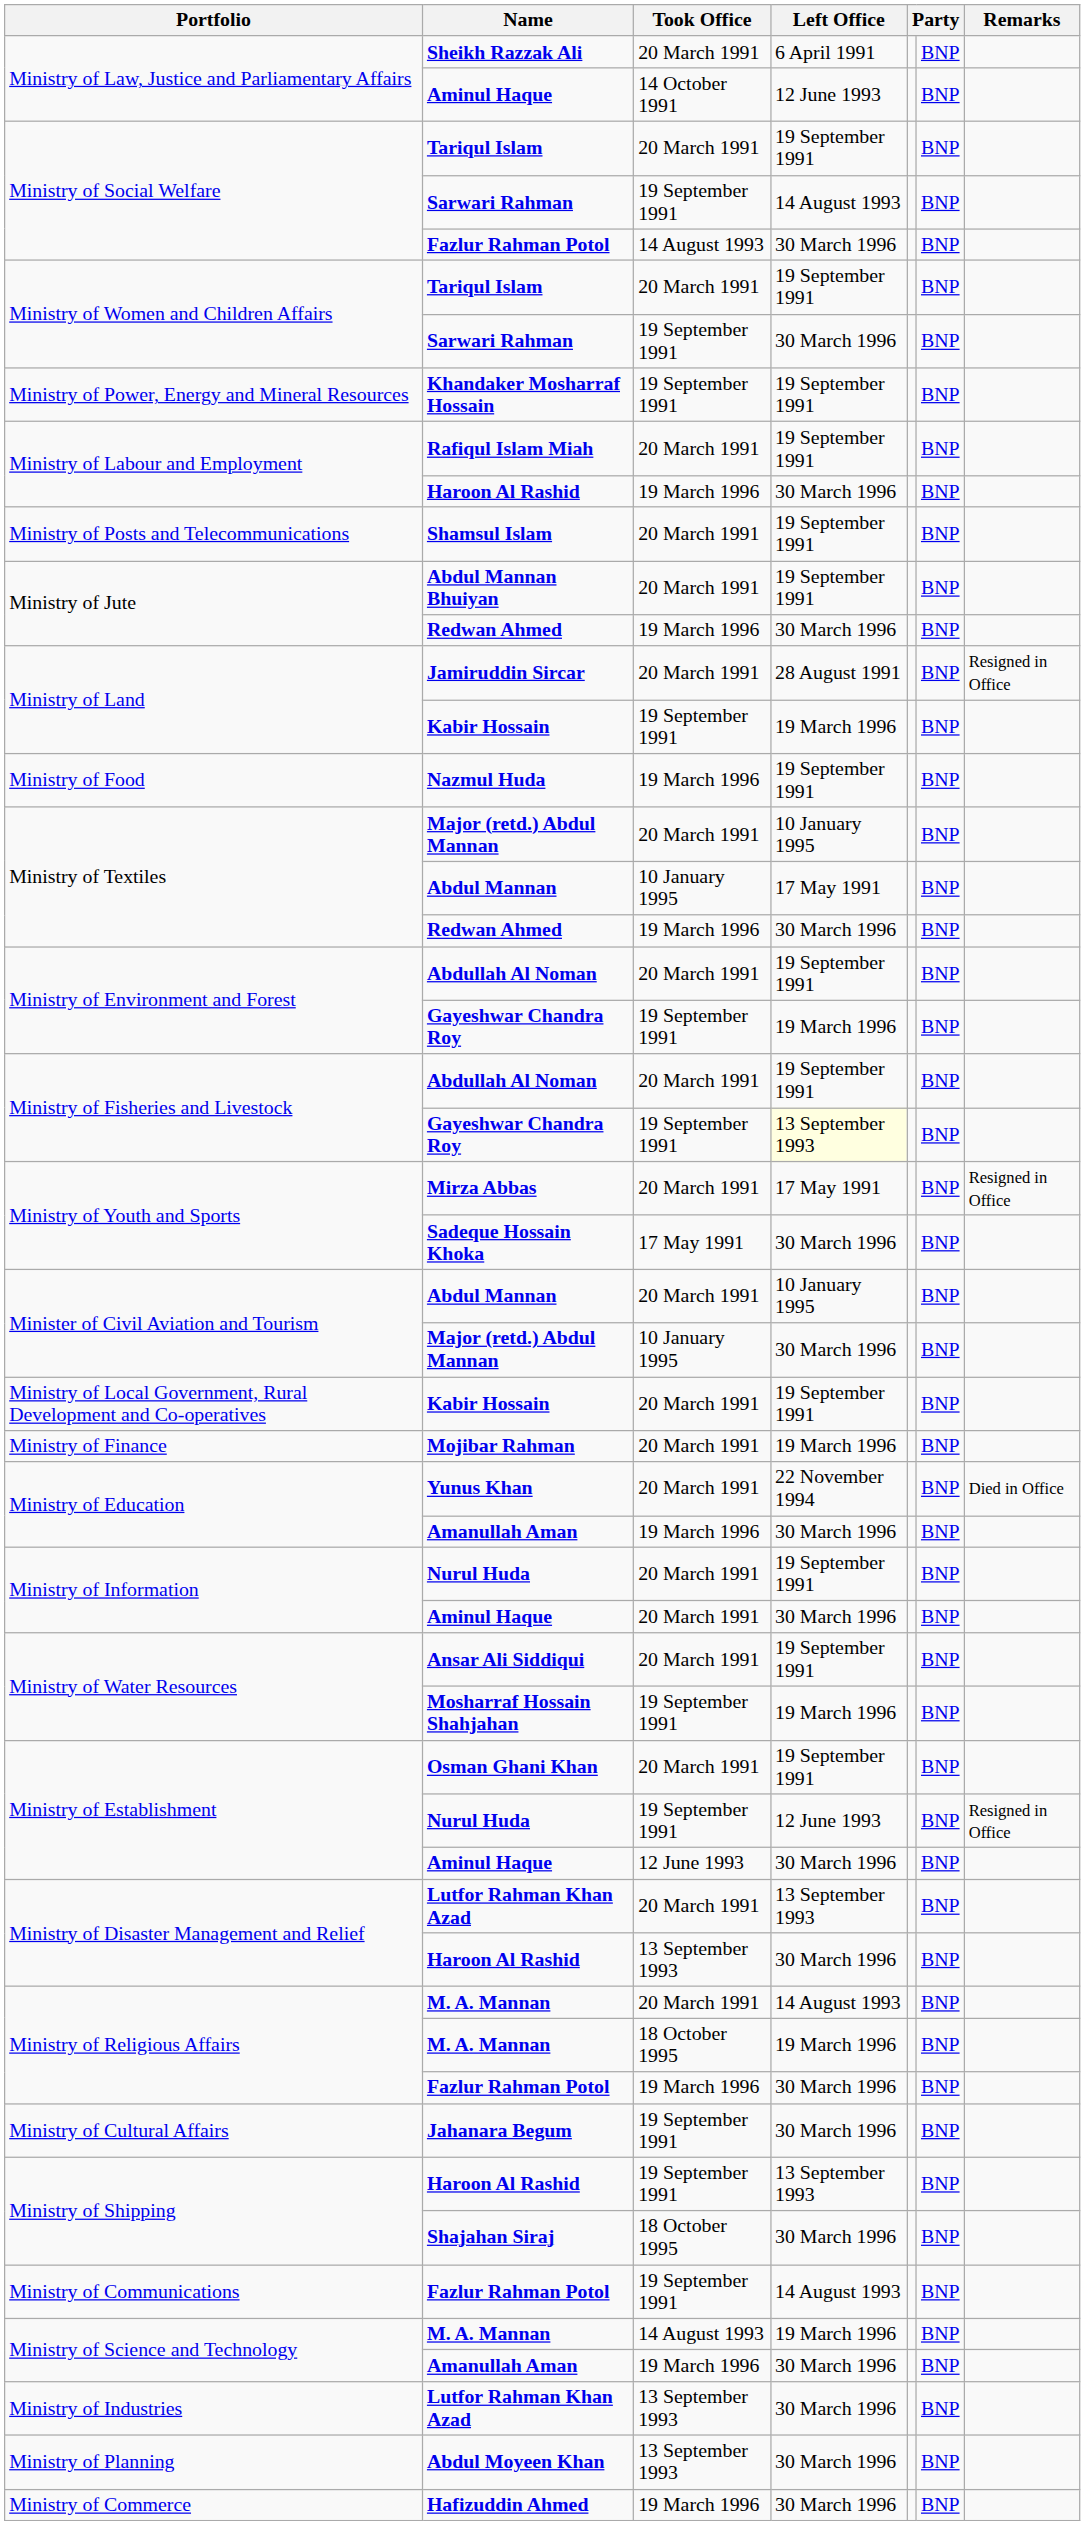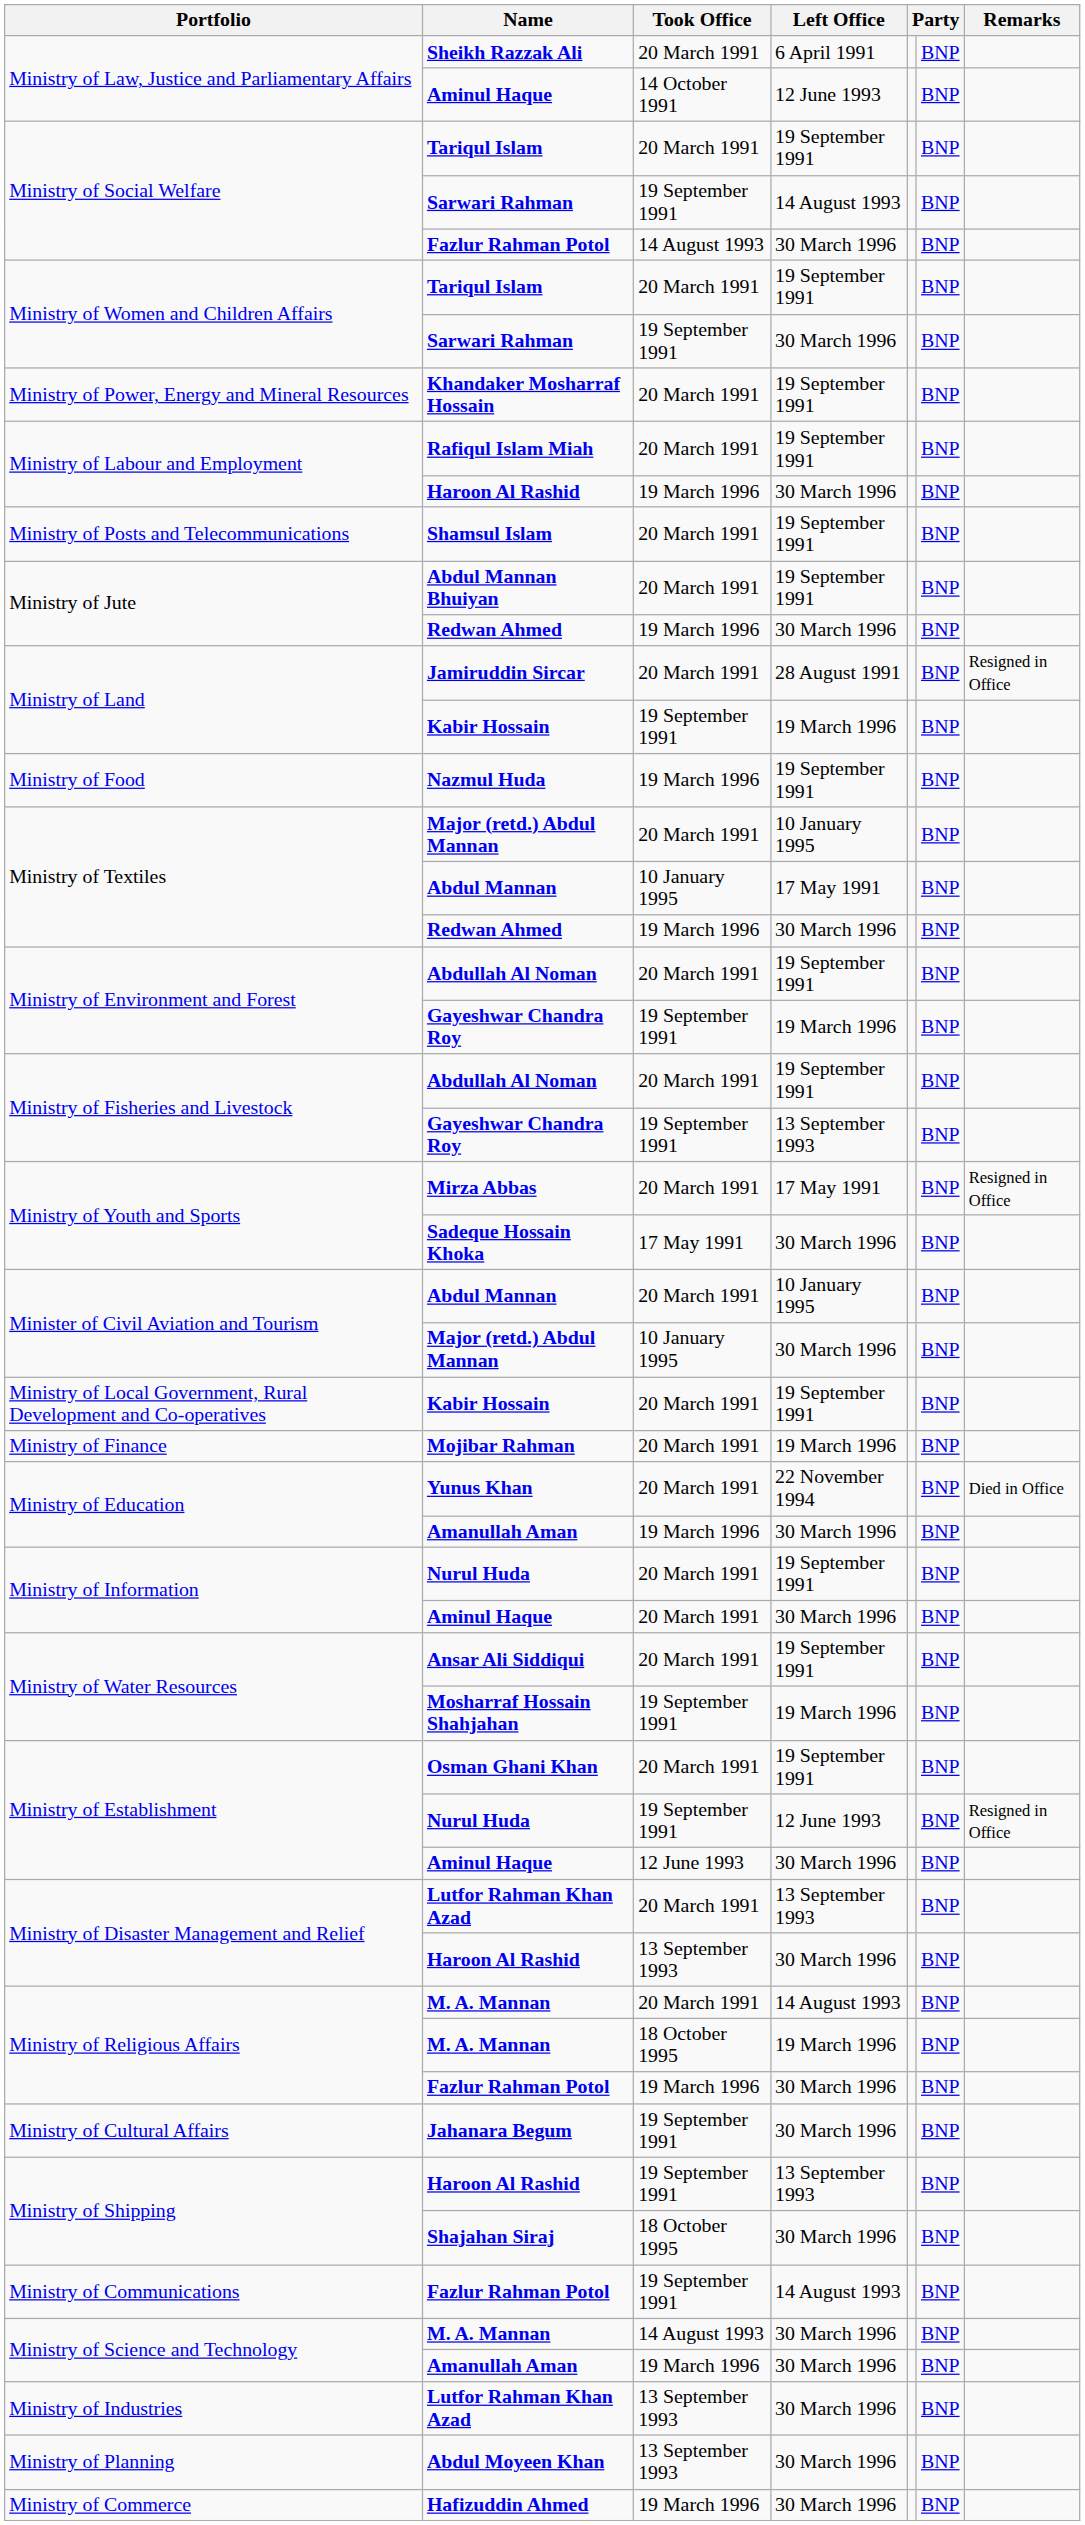(693, 394) 19 September 1991 -> (699, 394) 20 March 1991
(830, 1134) lightyellow background -> (830, 1134) no background
(836, 2334) 19 March 1996 -> (836, 2334) 30 March 1996
